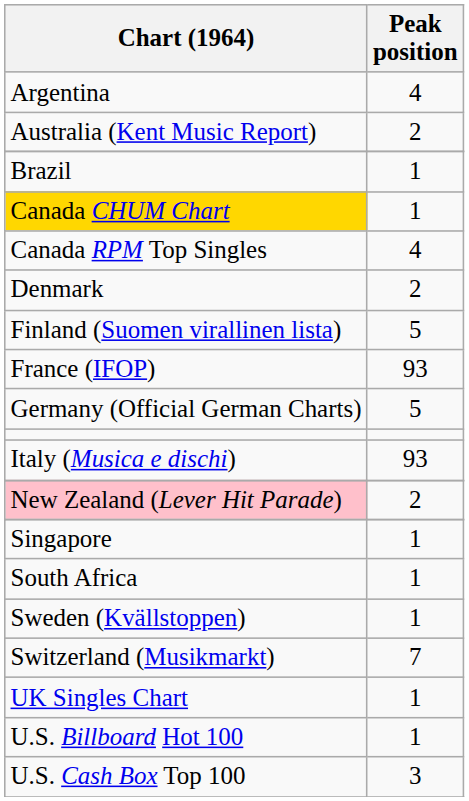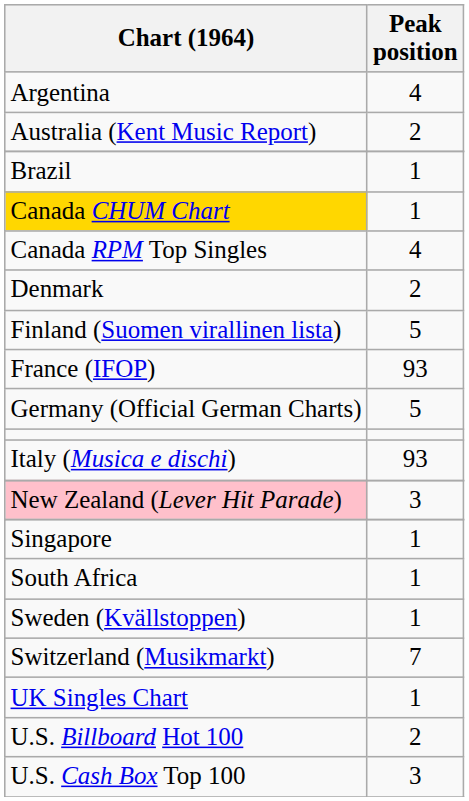(415, 499) 2 -> (415, 499) 3
(415, 736) 1 -> (415, 736) 2
